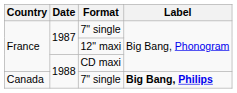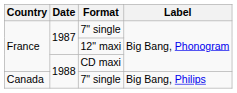(169, 79) bold -> (166, 79) normal
